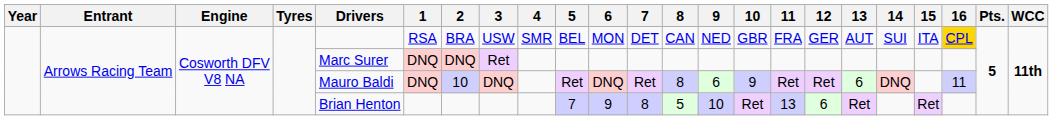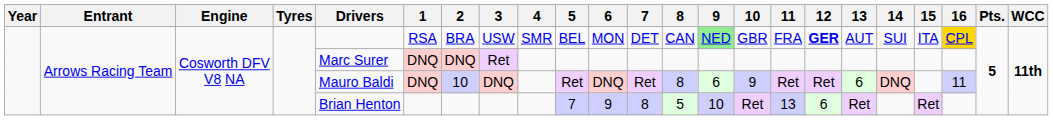(716, 38) no background -> (716, 38) lightgreen background
(824, 38) normal -> (824, 38) bold
